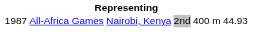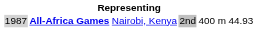(16, 21) no background -> (16, 21) lightgrey background
(67, 21) normal -> (69, 21) bold
